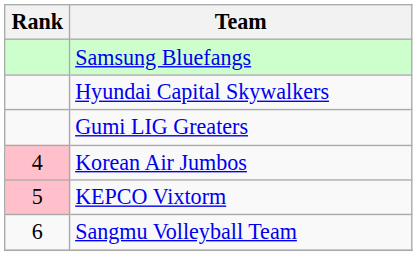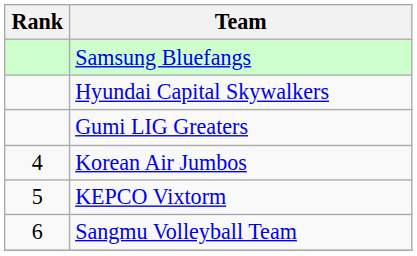(37, 162) pink background -> (37, 162) no background
(37, 197) pink background -> (37, 197) no background
